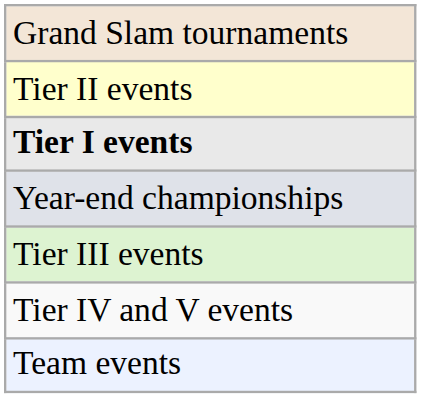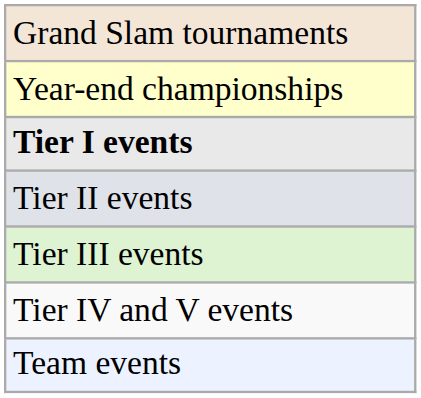(103, 87) Tier II events -> (178, 87) Year-end championships
(178, 198) Year-end championships -> (103, 198) Tier II events
